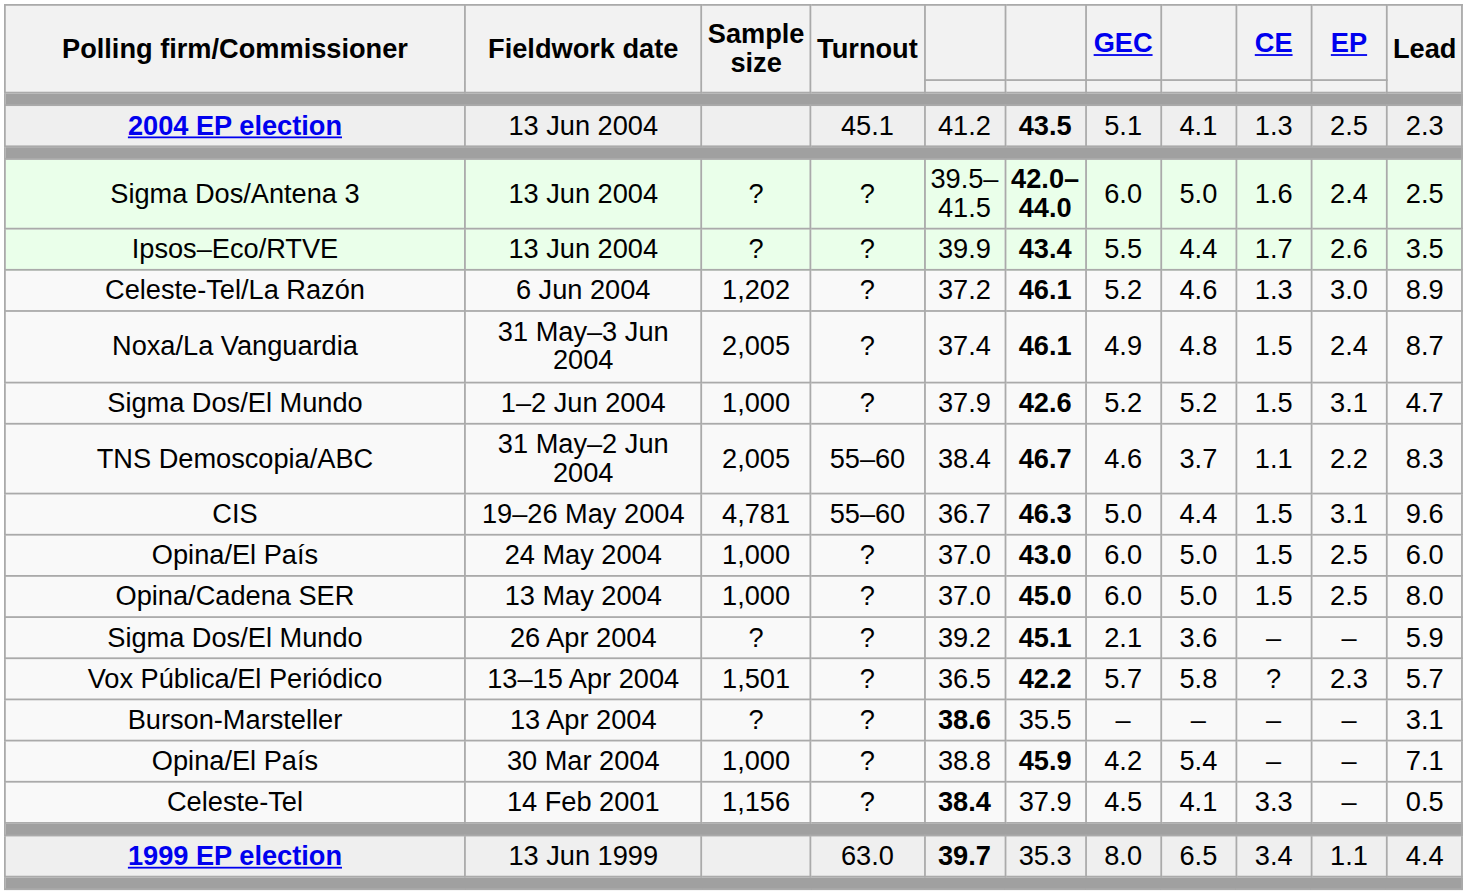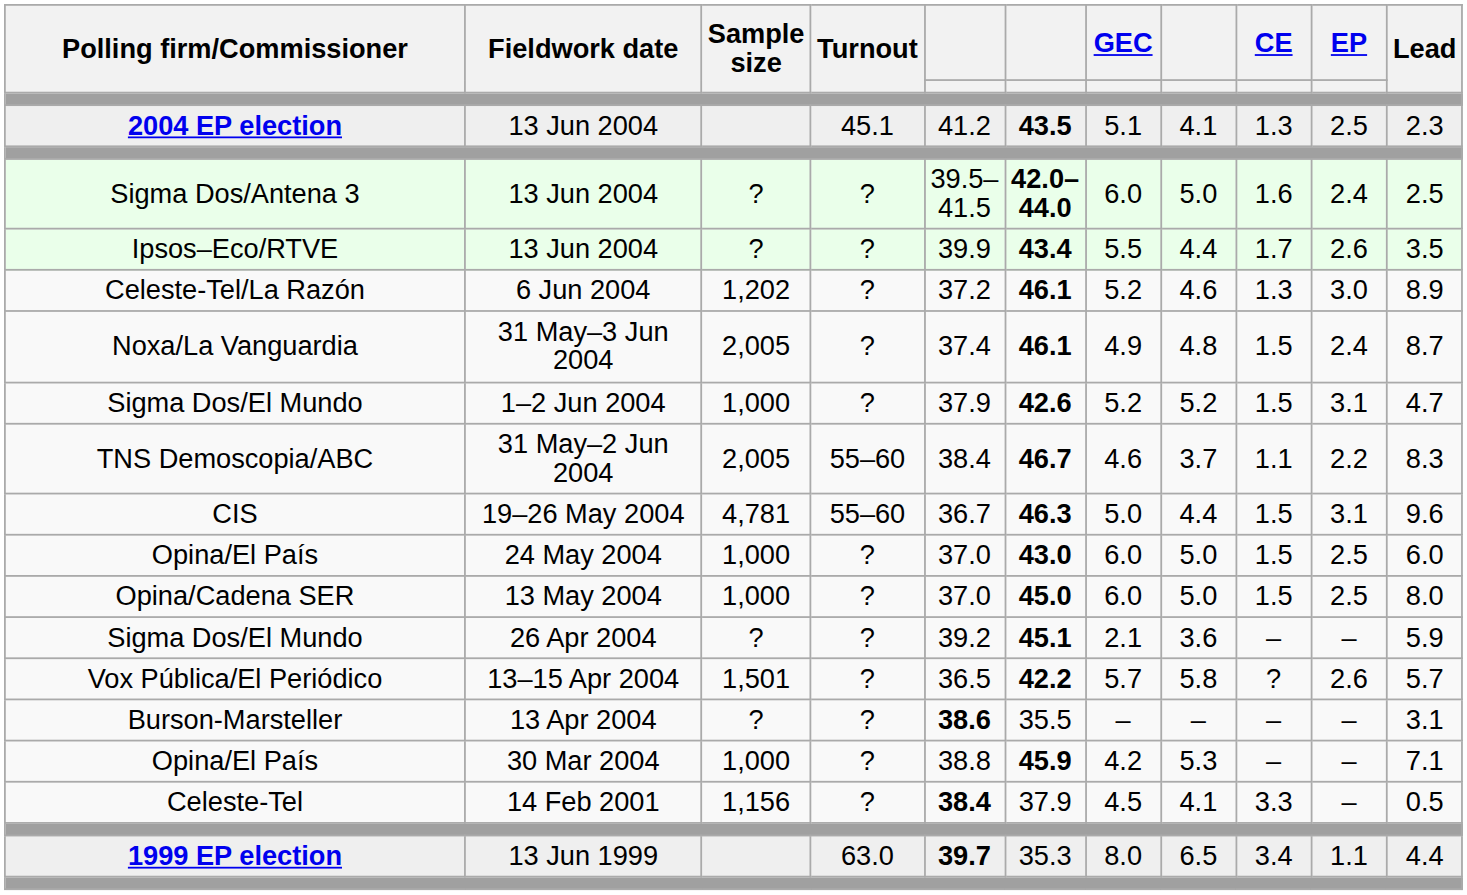(1349, 678) 2.3 -> (1349, 678) 2.6
(1198, 761) 5.4 -> (1198, 761) 5.3
